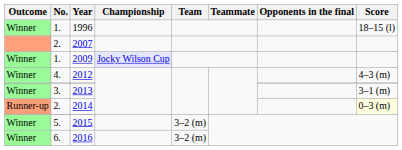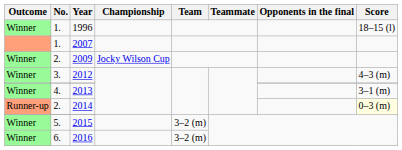(57, 43) 2. -> (57, 43) 1.
(57, 59) 1. -> (57, 59) 2.
(133, 59) lavender background -> (133, 59) no background
(57, 75) 4. -> (57, 75) 3.
(57, 91) 3. -> (57, 91) 4.
